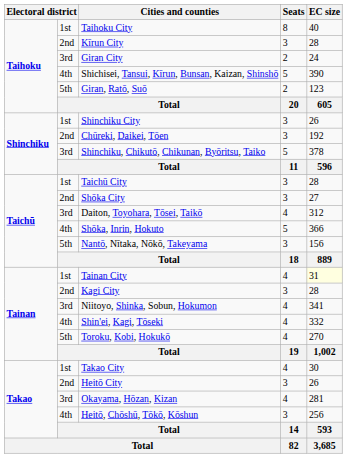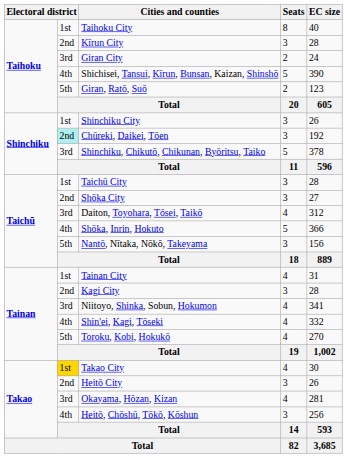(67, 136) no background -> (67, 136) paleturquoise background
(314, 275) lightyellow background -> (314, 275) no background
(65, 368) no background -> (65, 368) gold background
